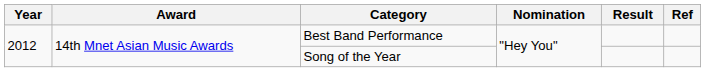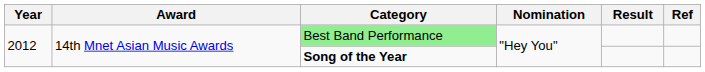(373, 35) no background -> (373, 35) lightgreen background
(352, 56) normal -> (355, 56) bold
